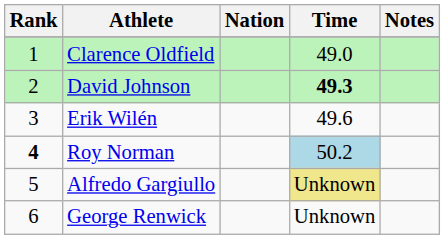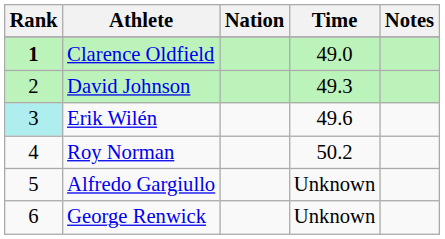(33, 53) normal -> (33, 53) bold
(335, 86) bold -> (335, 86) normal
(33, 119) no background -> (33, 119) paleturquoise background
(33, 151) bold -> (33, 151) normal
(335, 151) lightblue background -> (335, 151) no background
(335, 184) khaki background -> (335, 184) no background
